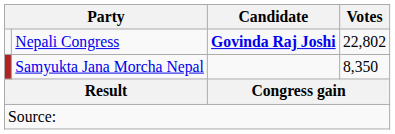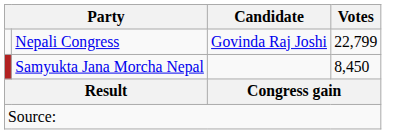(273, 41) bold -> (269, 41) normal
(364, 41) 22,802 -> (356, 41) 22,799
(361, 66) 8,350 -> (352, 66) 8,450
